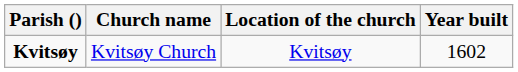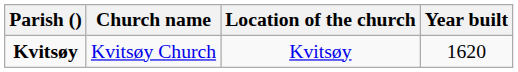(466, 51) 1602 -> (466, 51) 1620
